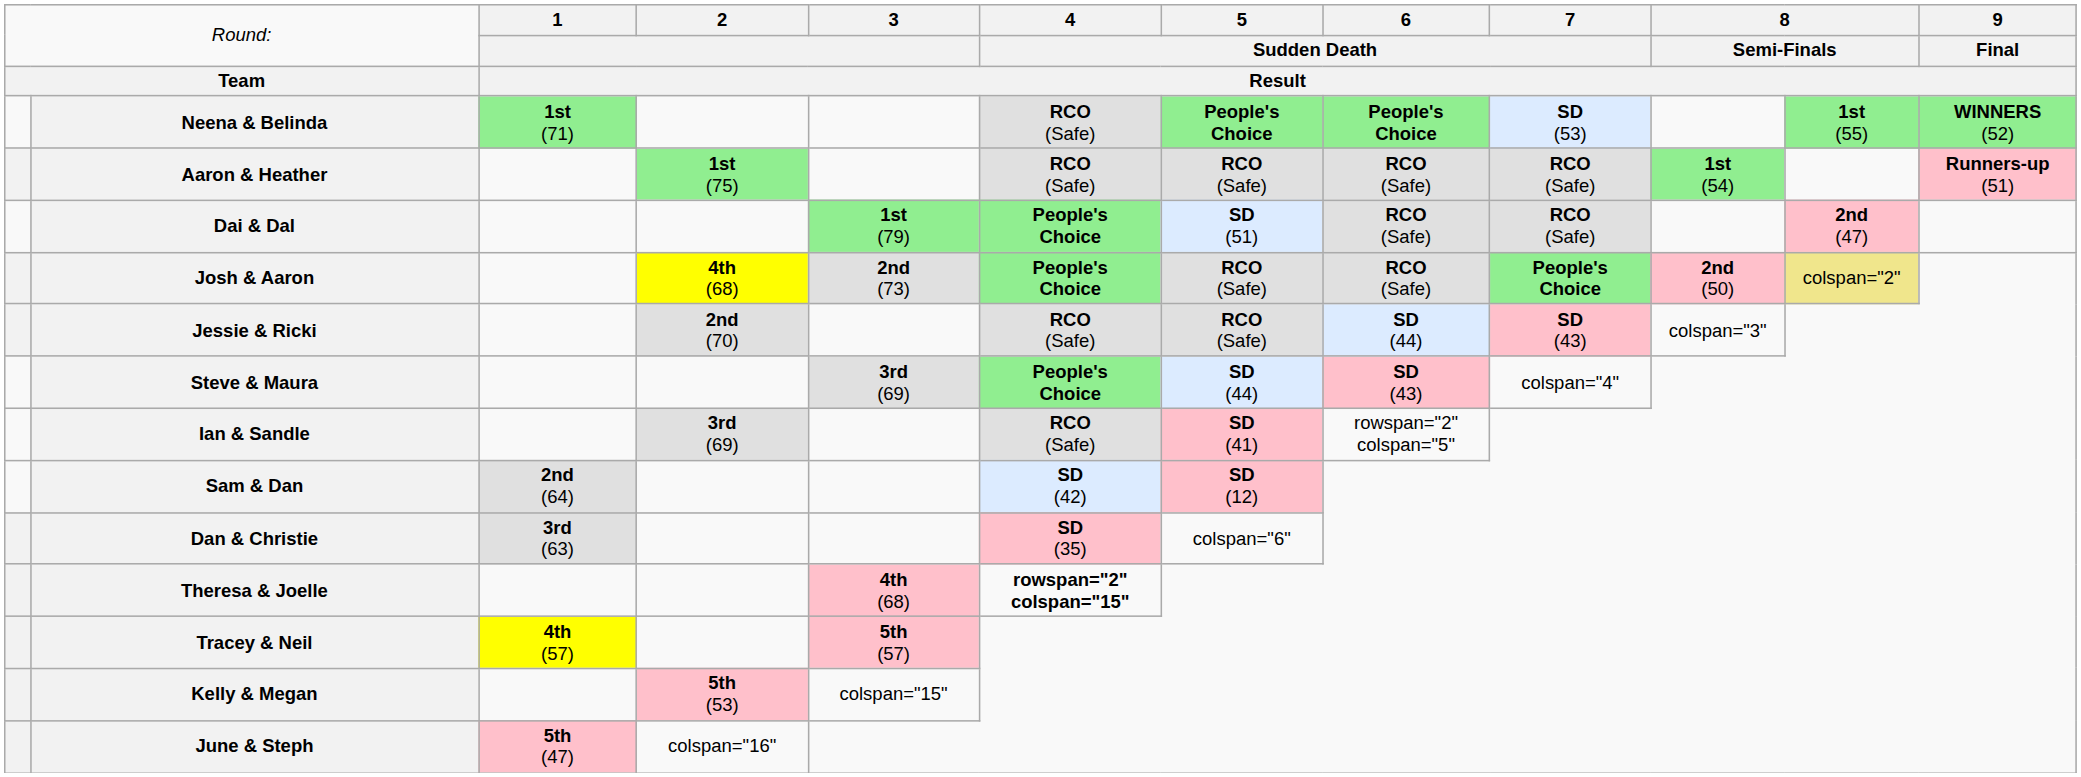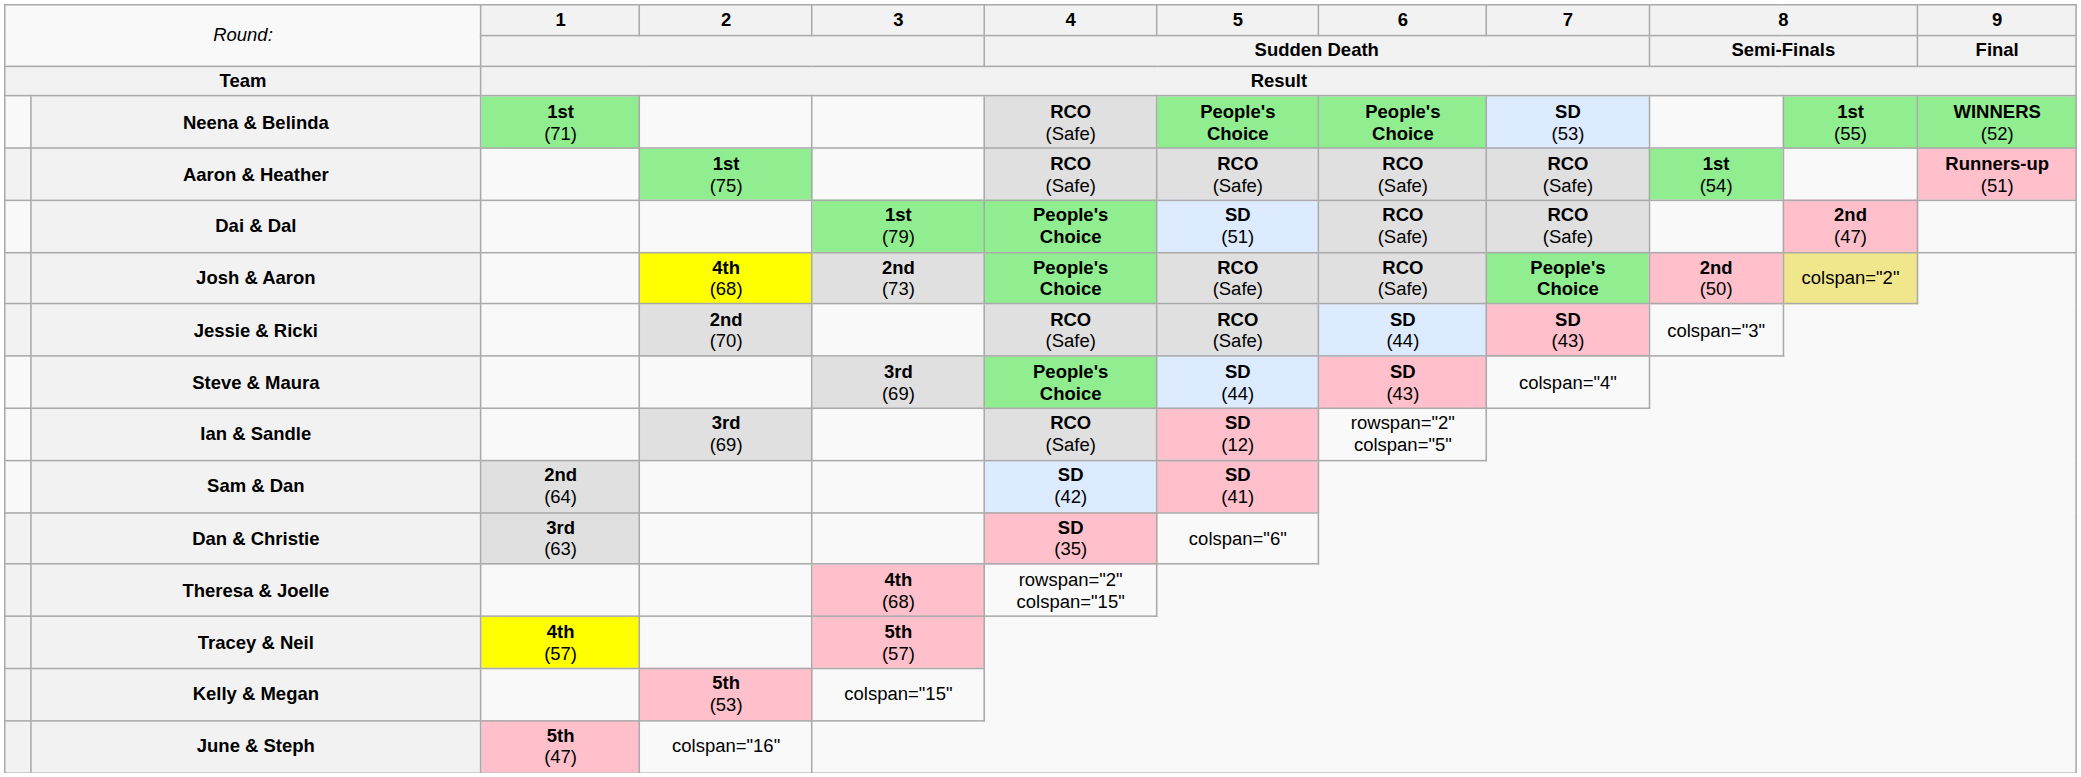(1242, 434) SD (41) -> (1238, 434) SD (12)
(1242, 486) SD (12) -> (1238, 486) SD (41)
(1070, 590) bold -> (1071, 590) normal
